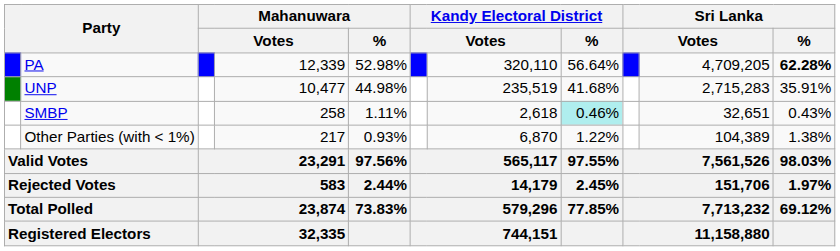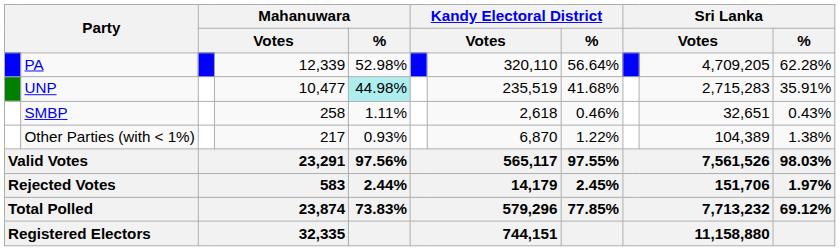(806, 64) bold -> (806, 64) normal
(381, 88) no background -> (381, 88) paleturquoise background
(598, 112) paleturquoise background -> (598, 112) no background
